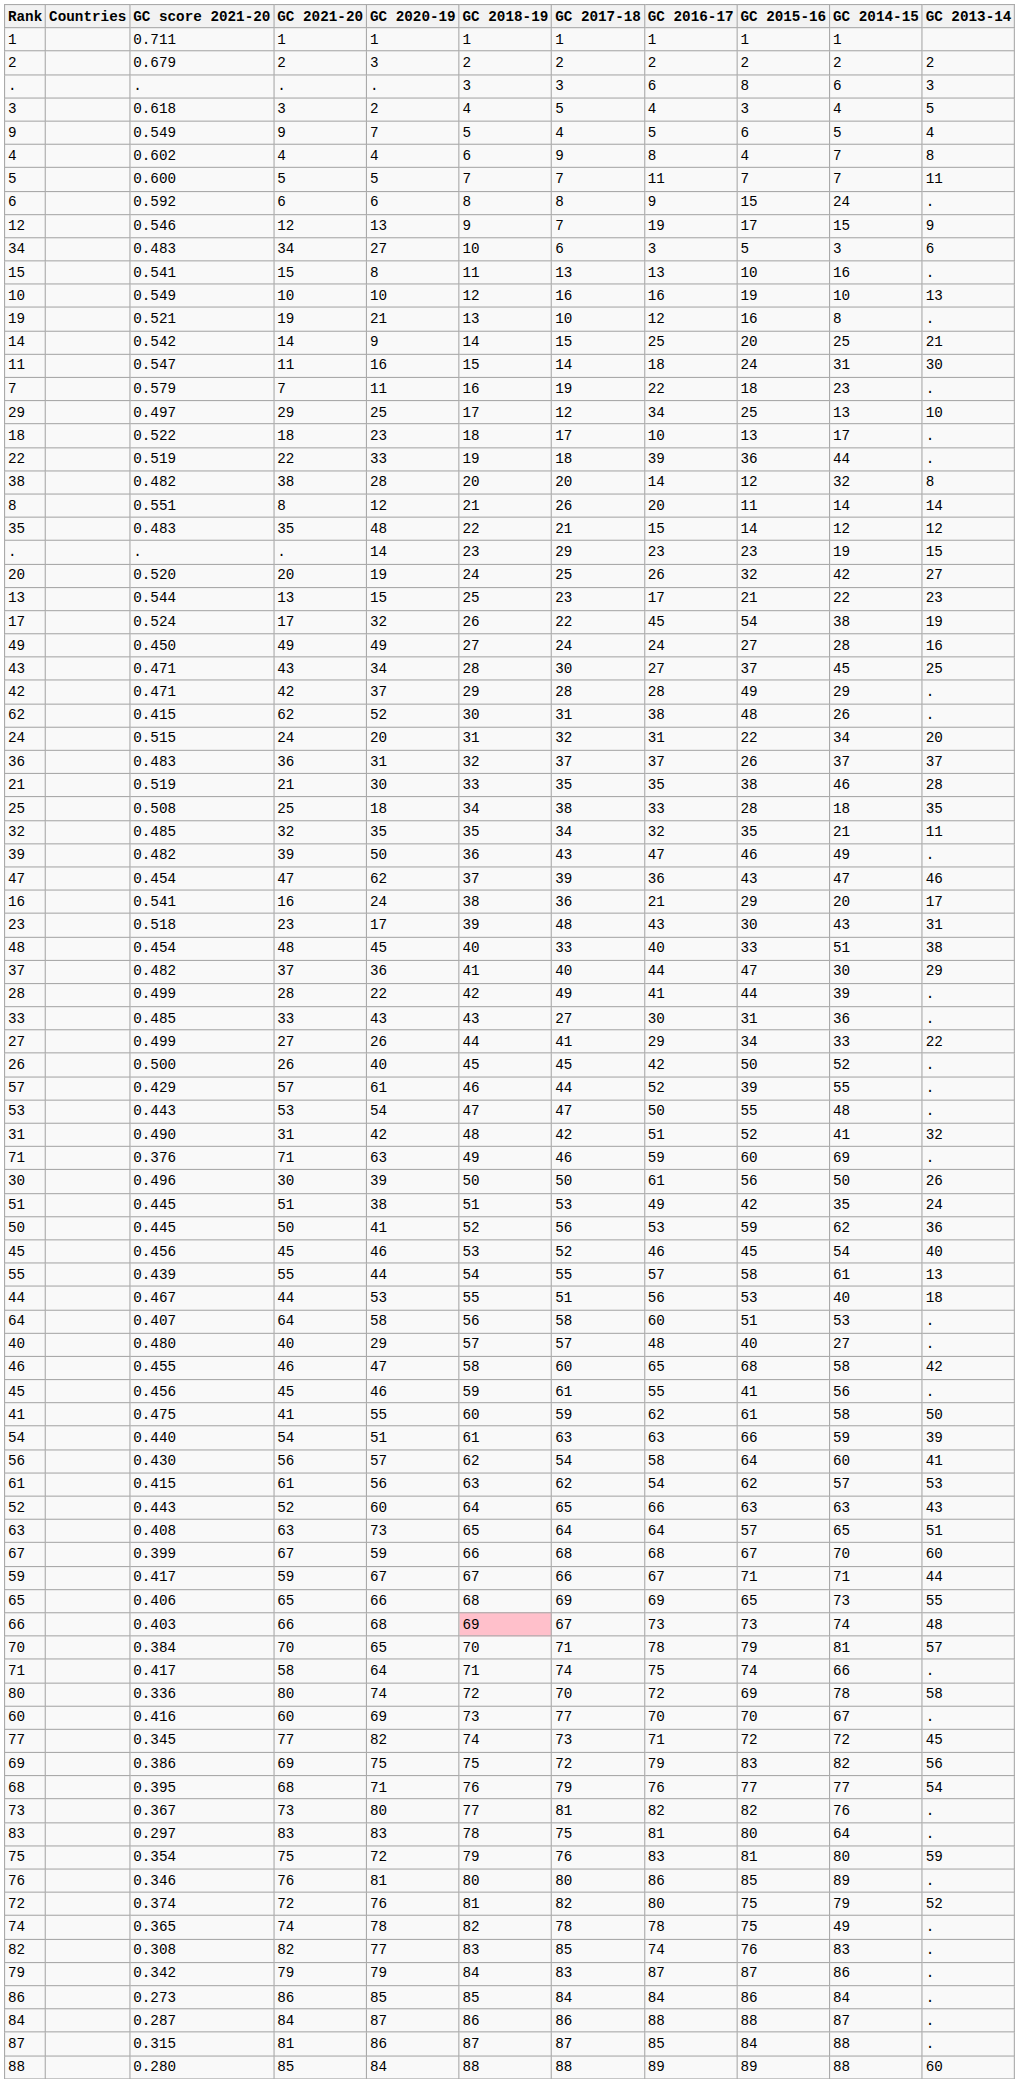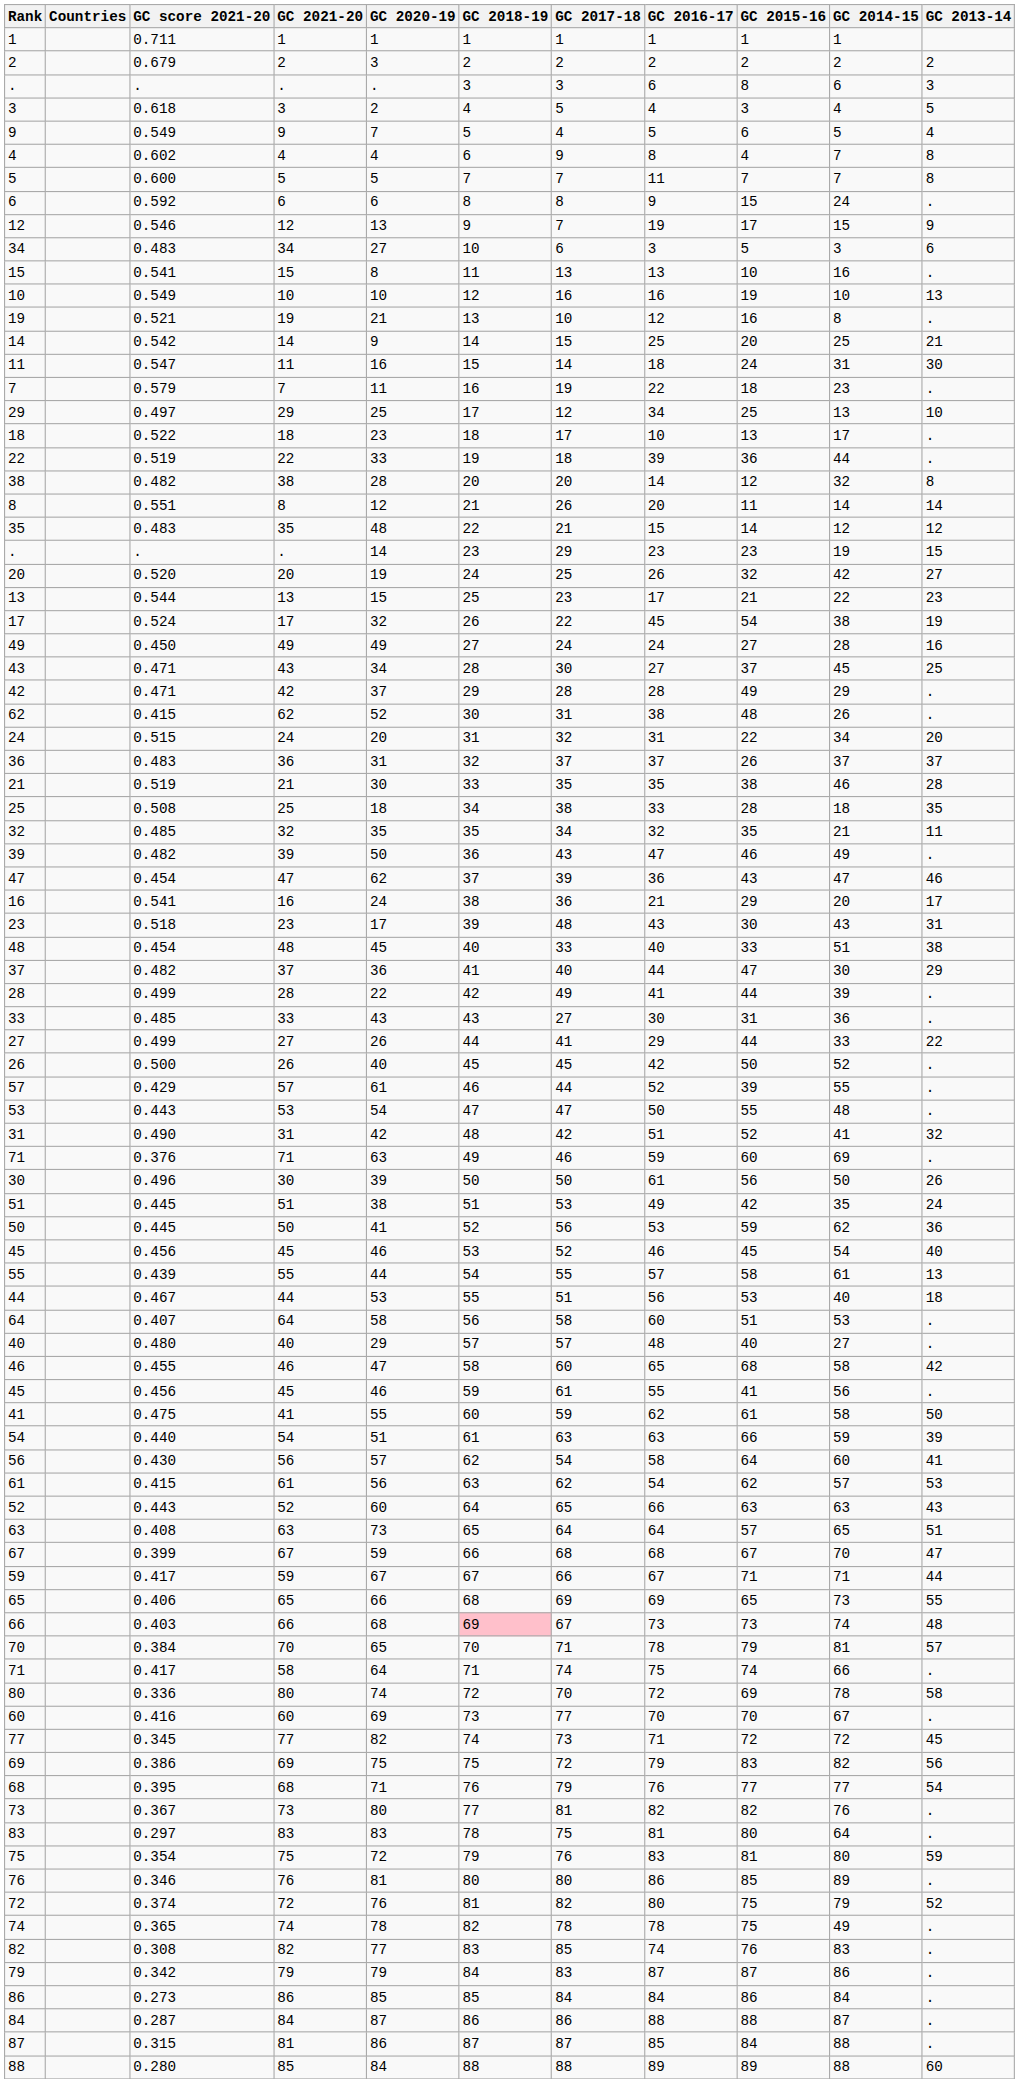(934, 179) 11 -> (930, 179) 8
(749, 1042) 34 -> (749, 1042) 44
(934, 1554) 60 -> (934, 1554) 47
